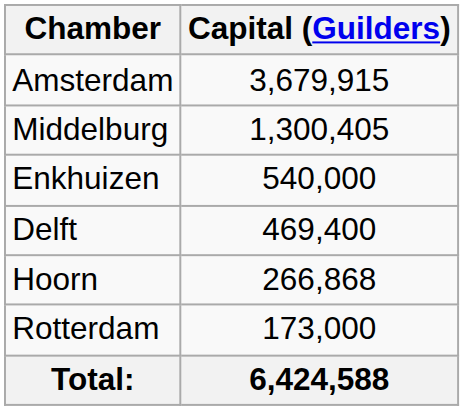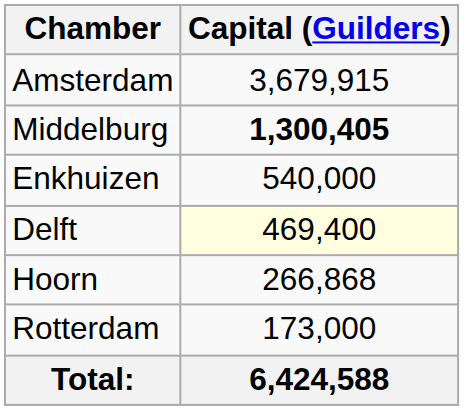(319, 129) normal -> (319, 129) bold
(319, 229) no background -> (319, 229) lightyellow background
